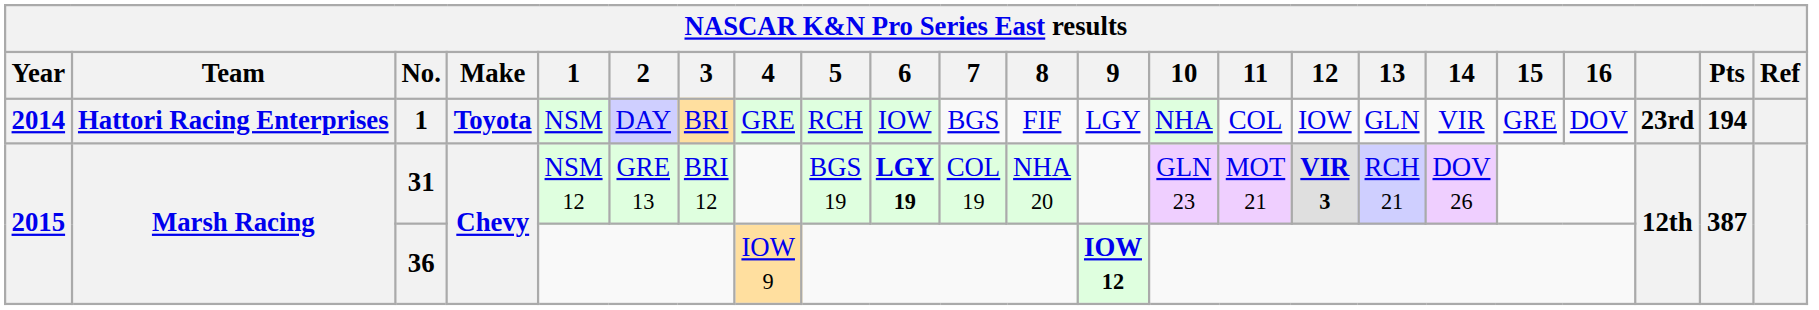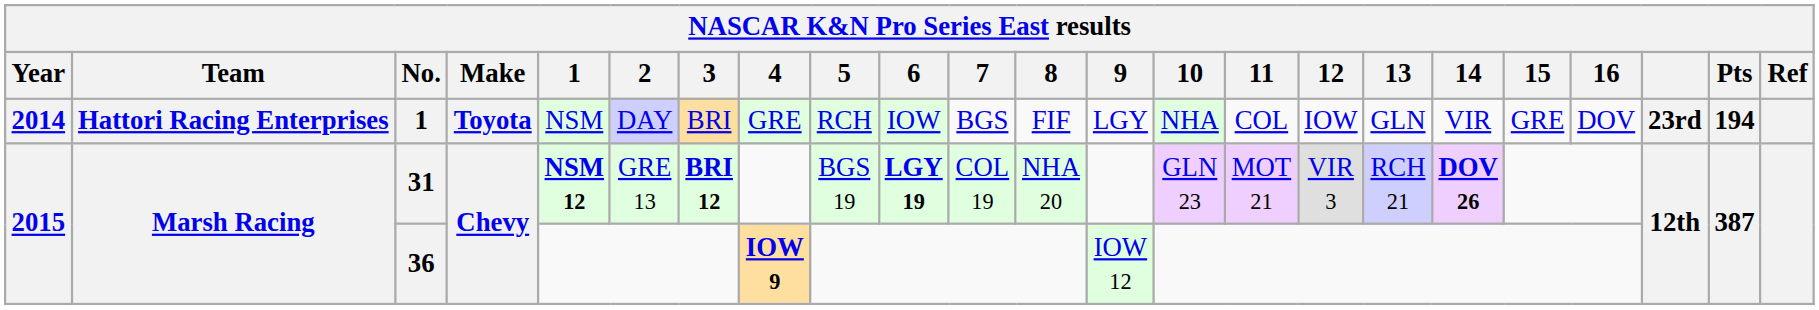(574, 182) normal -> (574, 183) bold
(706, 182) normal -> (709, 183) bold
(1325, 183) bold -> (1331, 182) normal
(1461, 182) normal -> (1468, 183) bold
(768, 262) normal -> (775, 263) bold
(1113, 263) bold -> (1120, 262) normal
